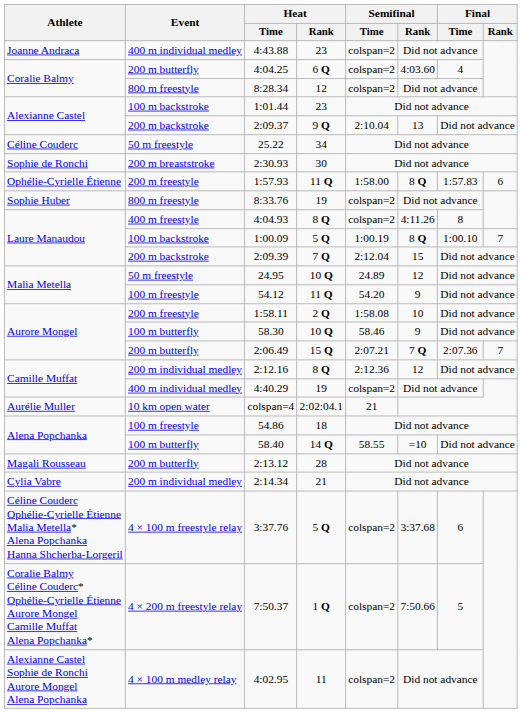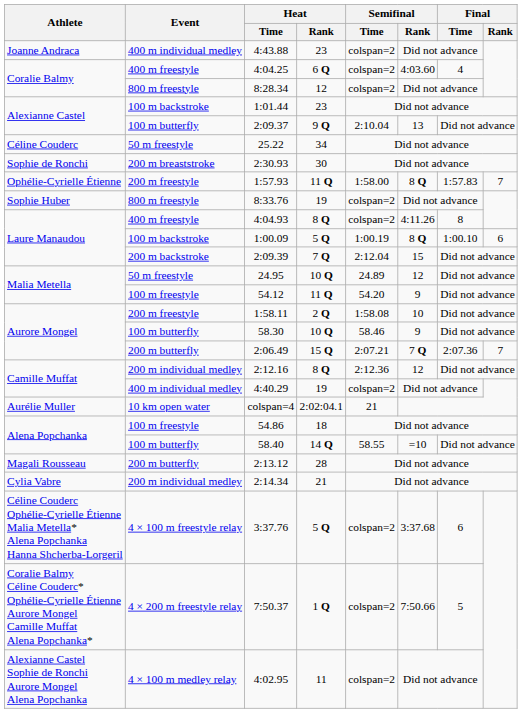(163, 69) 200 m butterfly -> (163, 69) 400 m freestyle
(168, 125) 200 m backstroke -> (163, 125) 100 m butterfly
(500, 182) 6 -> (500, 182) 7
(500, 238) 7 -> (500, 238) 6
